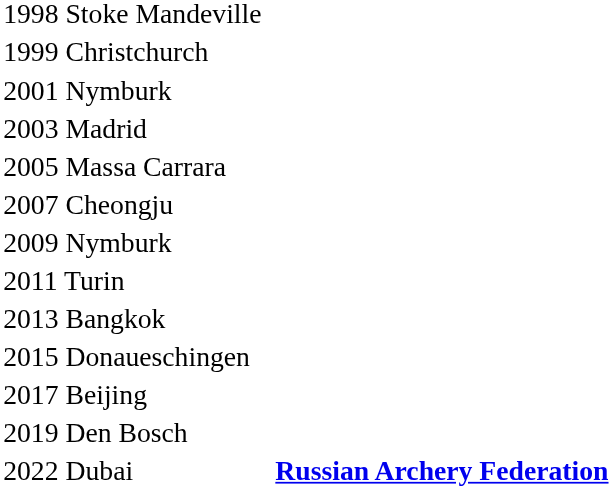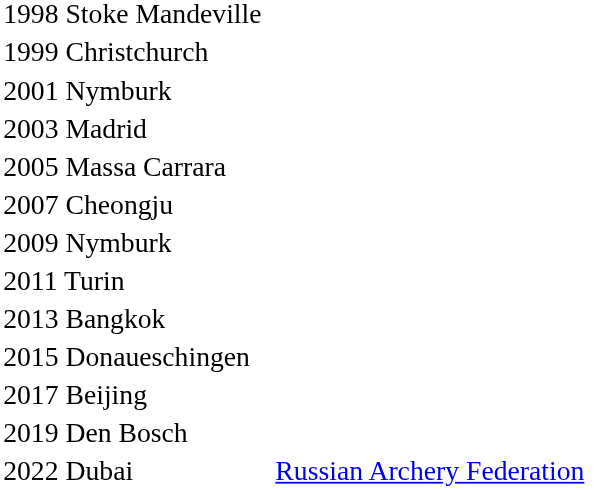(442, 471) bold -> (430, 471) normal
